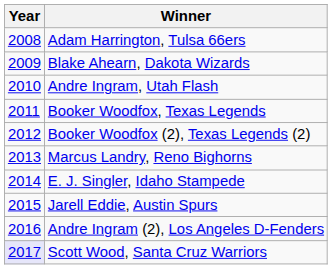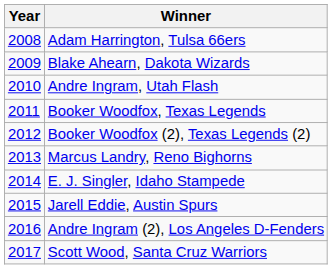(24, 252) lavender background -> (24, 252) no background
